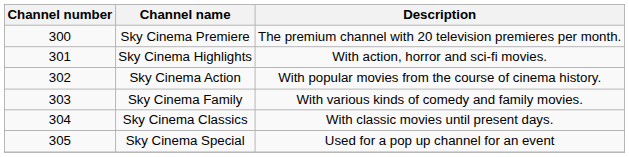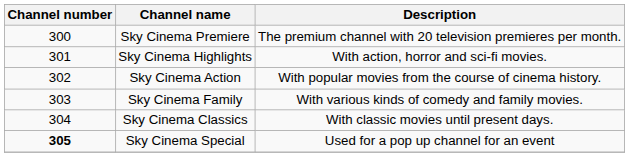(60, 141) normal -> (60, 141) bold
